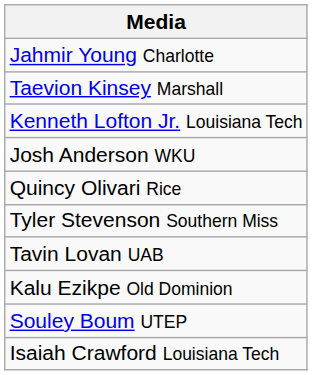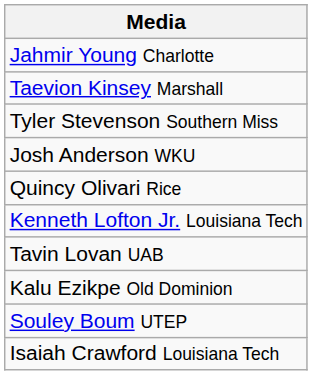(156, 121) Kenneth Lofton Jr. Louisiana Tech -> (144, 121) Tyler Stevenson Southern Miss
(144, 221) Tyler Stevenson Southern Miss -> (156, 221) Kenneth Lofton Jr. Louisiana Tech
